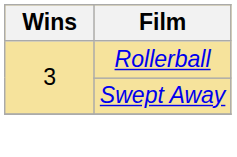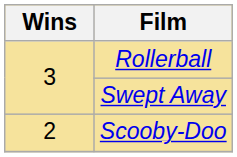+ row: (163, 132)
